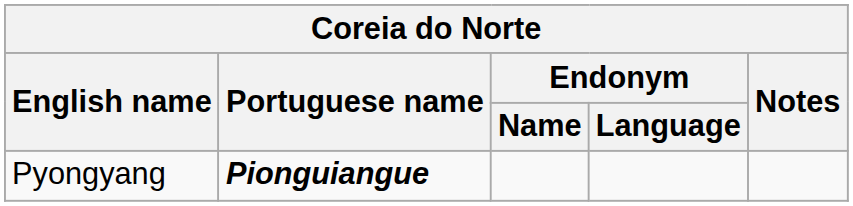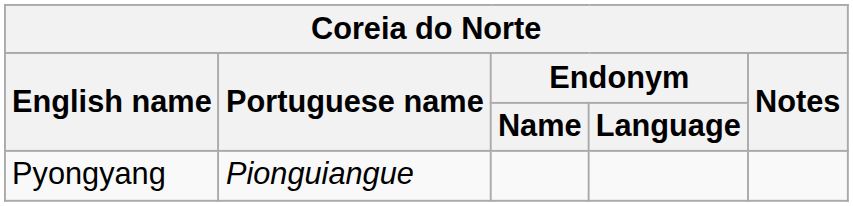(327, 175) bold -> (320, 175) normal
